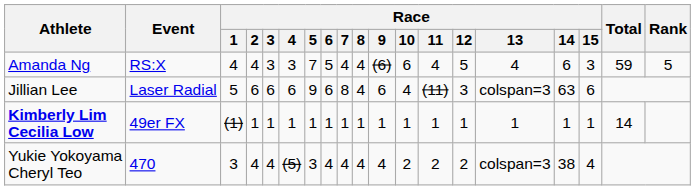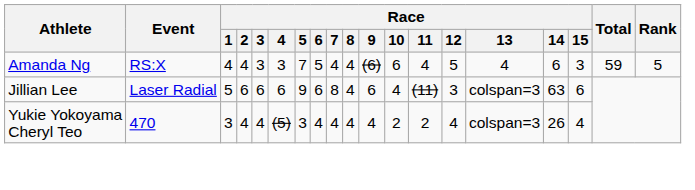- row: (57, 123)
(464, 165) 2 -> (454, 123) 4
(566, 165) 38 -> (556, 123) 26
